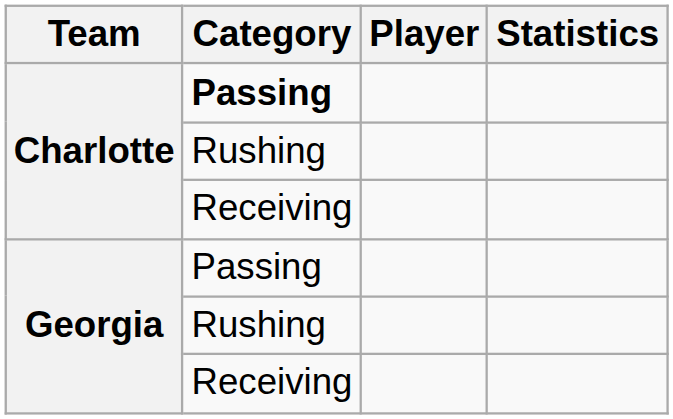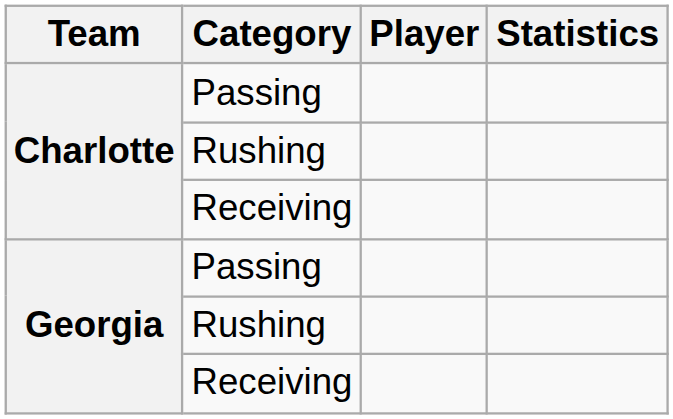(262, 92) bold -> (257, 92) normal
